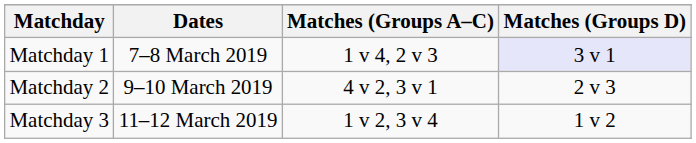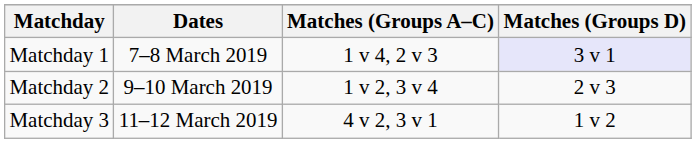(391, 87) 4 v 2, 3 v 1 -> (391, 87) 1 v 2, 3 v 4
(391, 120) 1 v 2, 3 v 4 -> (391, 120) 4 v 2, 3 v 1
